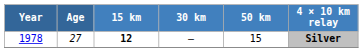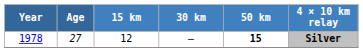(126, 40) bold -> (126, 40) normal
(256, 40) normal -> (256, 40) bold
